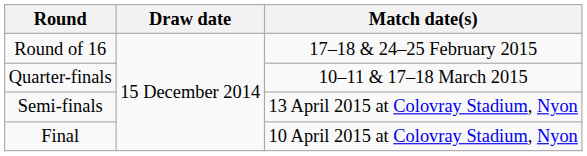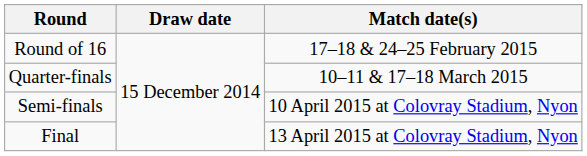(423, 106) 13 April 2015 at Colovray Stadium, Nyon -> (423, 106) 10 April 2015 at Colovray Stadium, Nyon
(423, 135) 10 April 2015 at Colovray Stadium, Nyon -> (423, 135) 13 April 2015 at Colovray Stadium, Nyon
